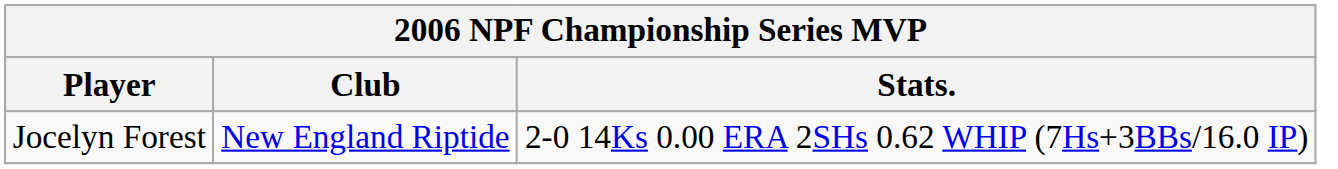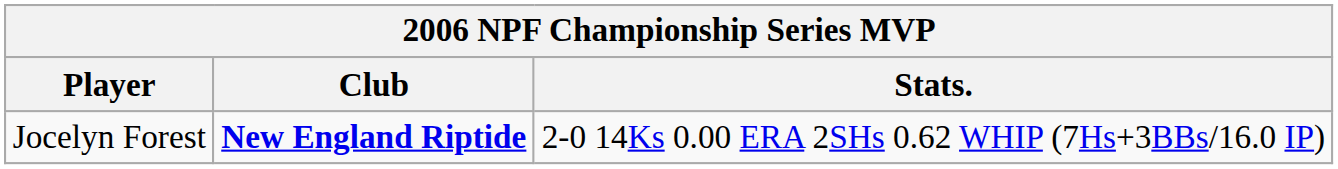(365, 136) normal -> (374, 136) bold
